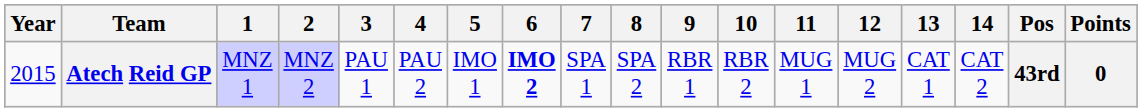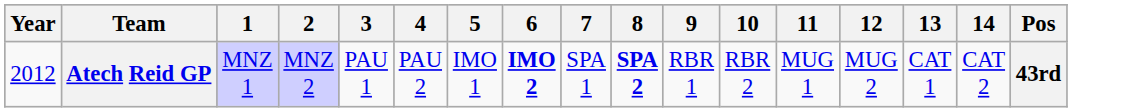- column: (1101, 22)
(33, 73) 2015 -> (33, 73) 2012
(636, 73) normal -> (637, 73) bold
